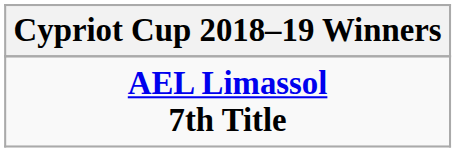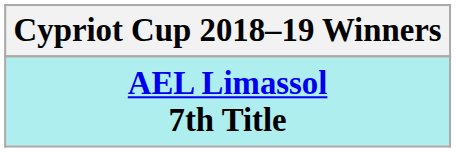(228, 100) no background -> (228, 100) paleturquoise background
